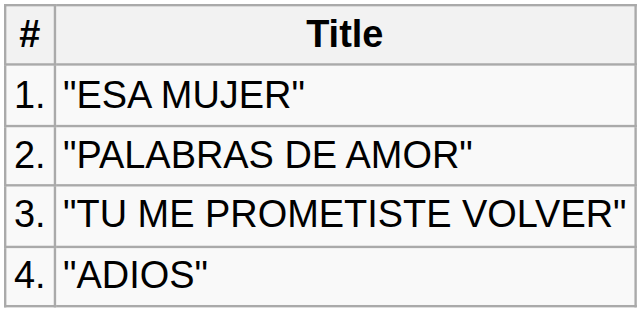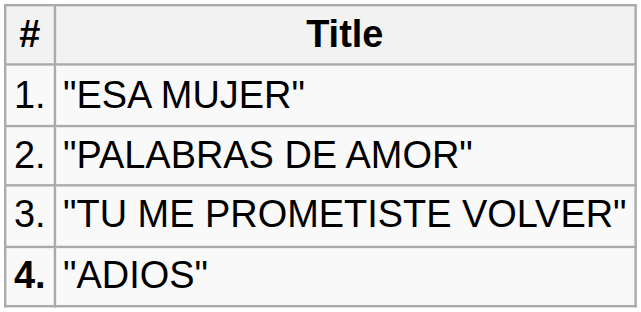(30, 275) normal -> (30, 275) bold
